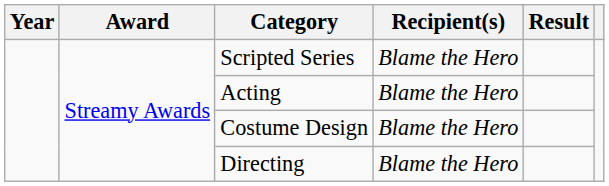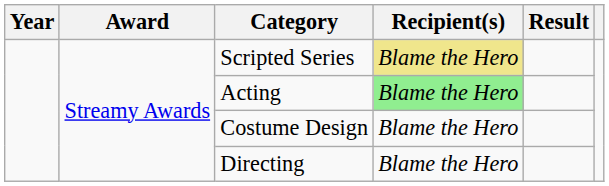(448, 57) no background -> (448, 57) khaki background
(448, 92) no background -> (448, 92) lightgreen background
